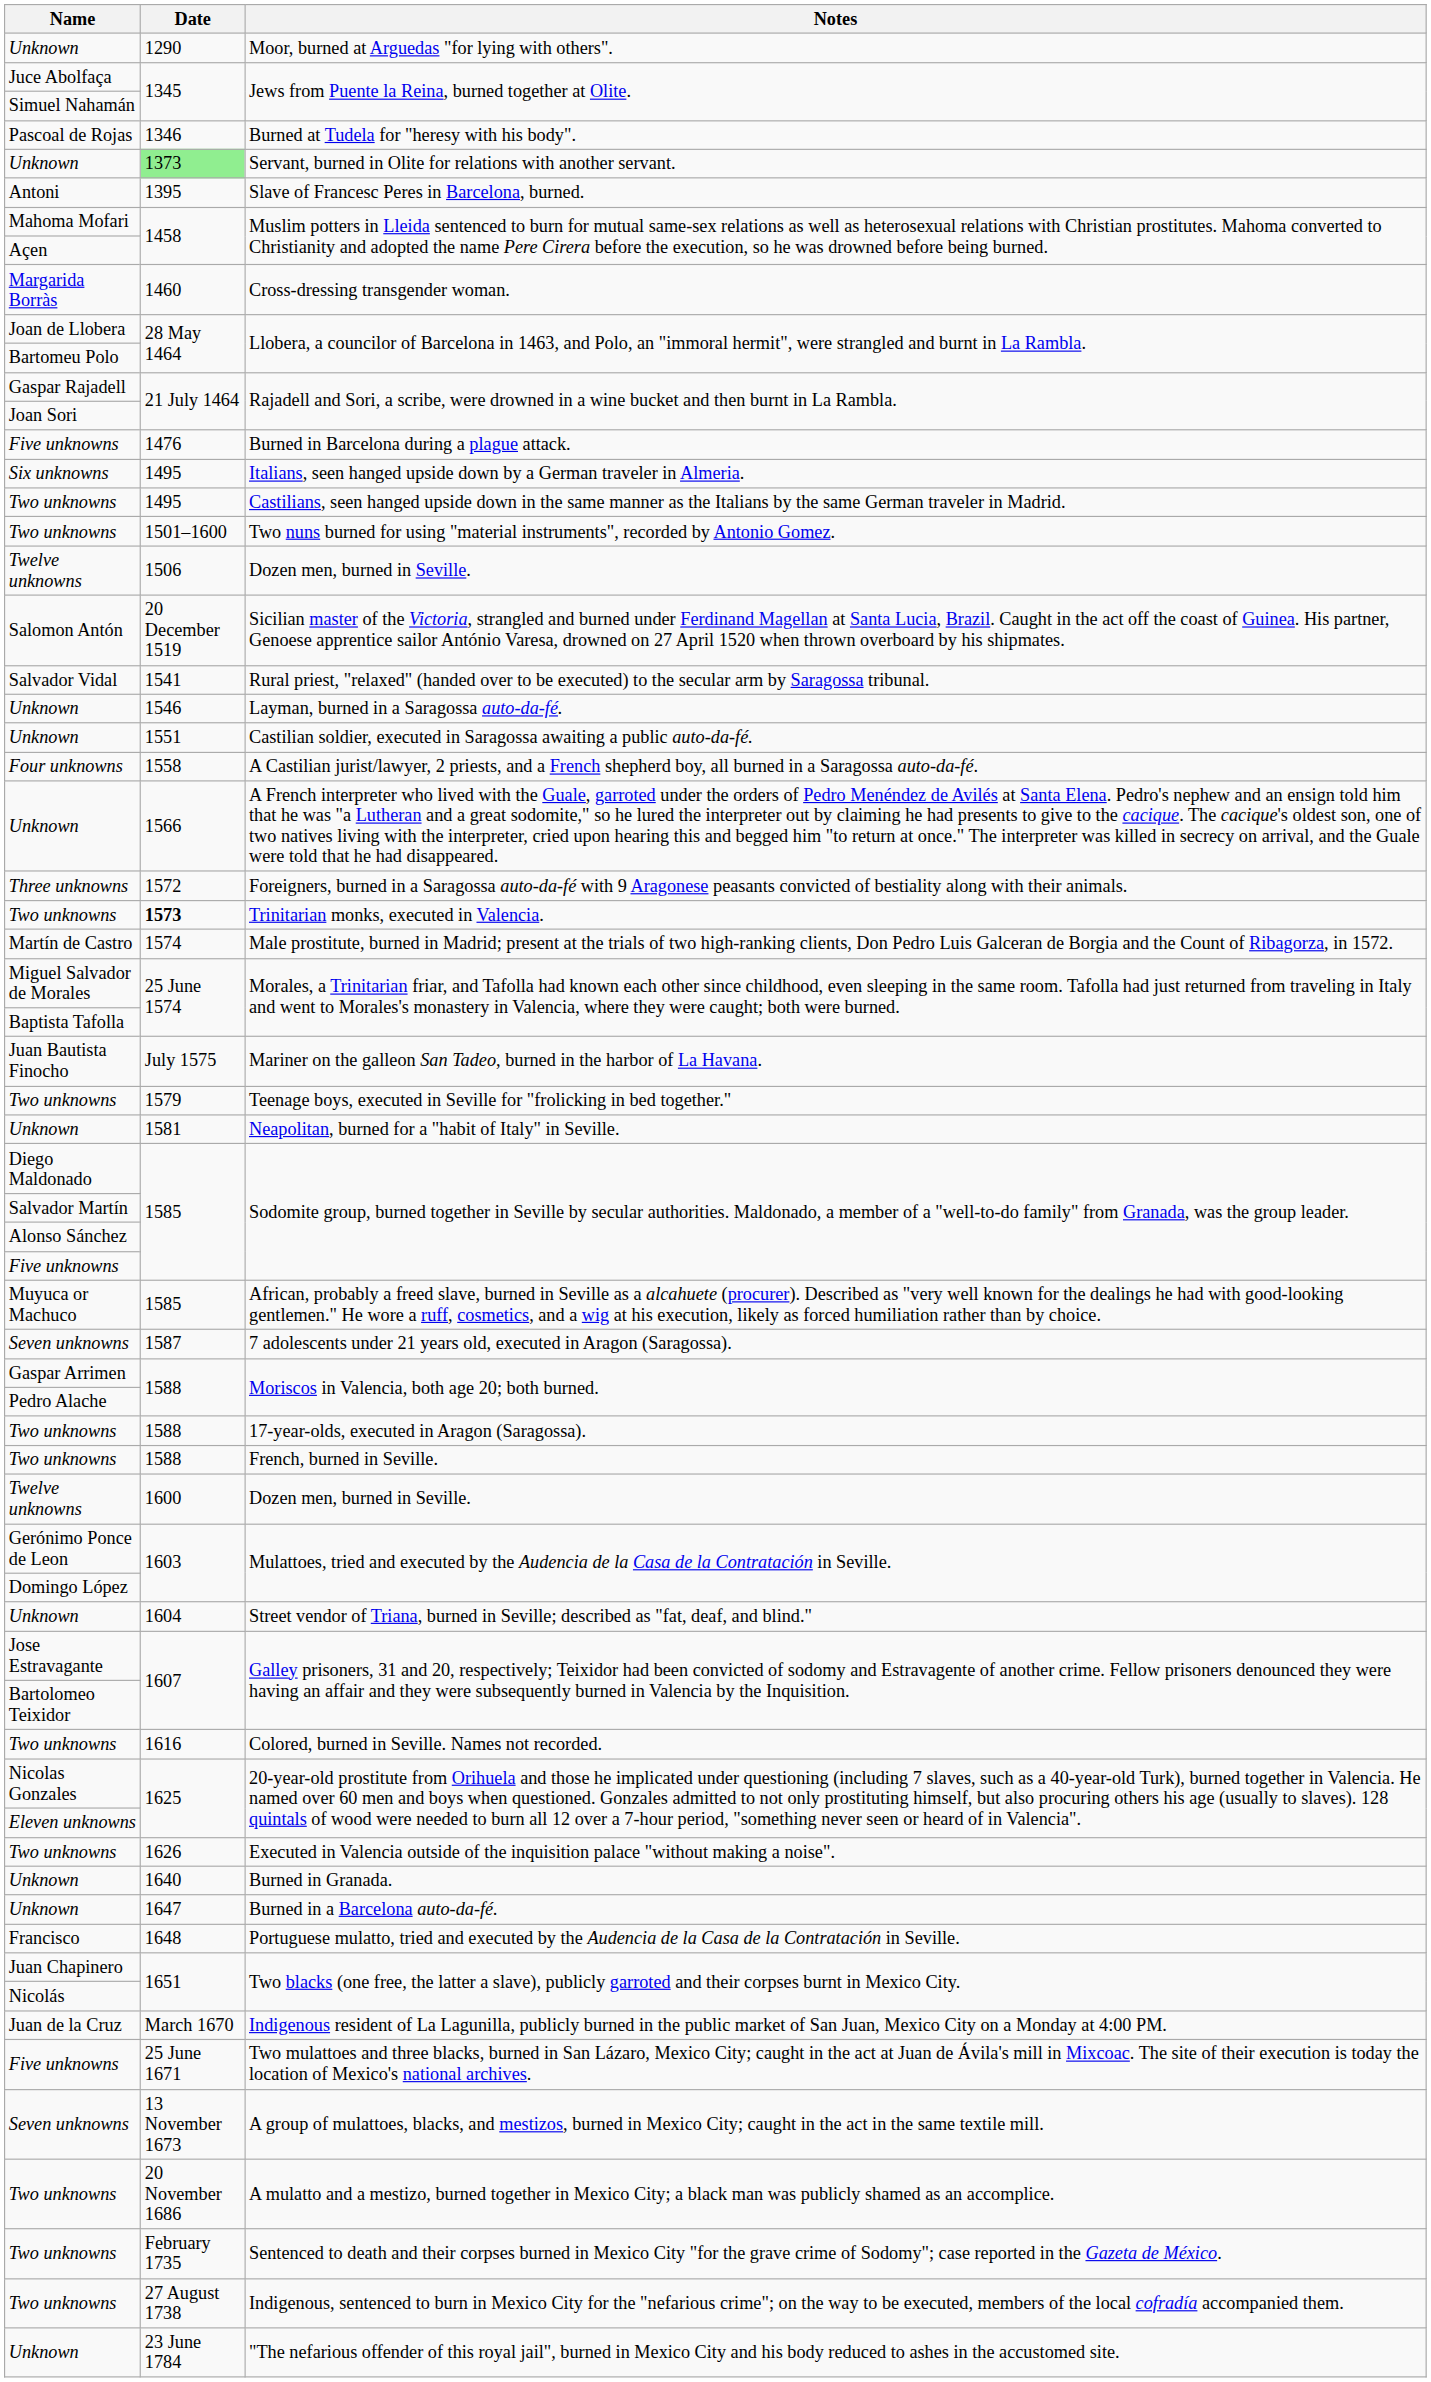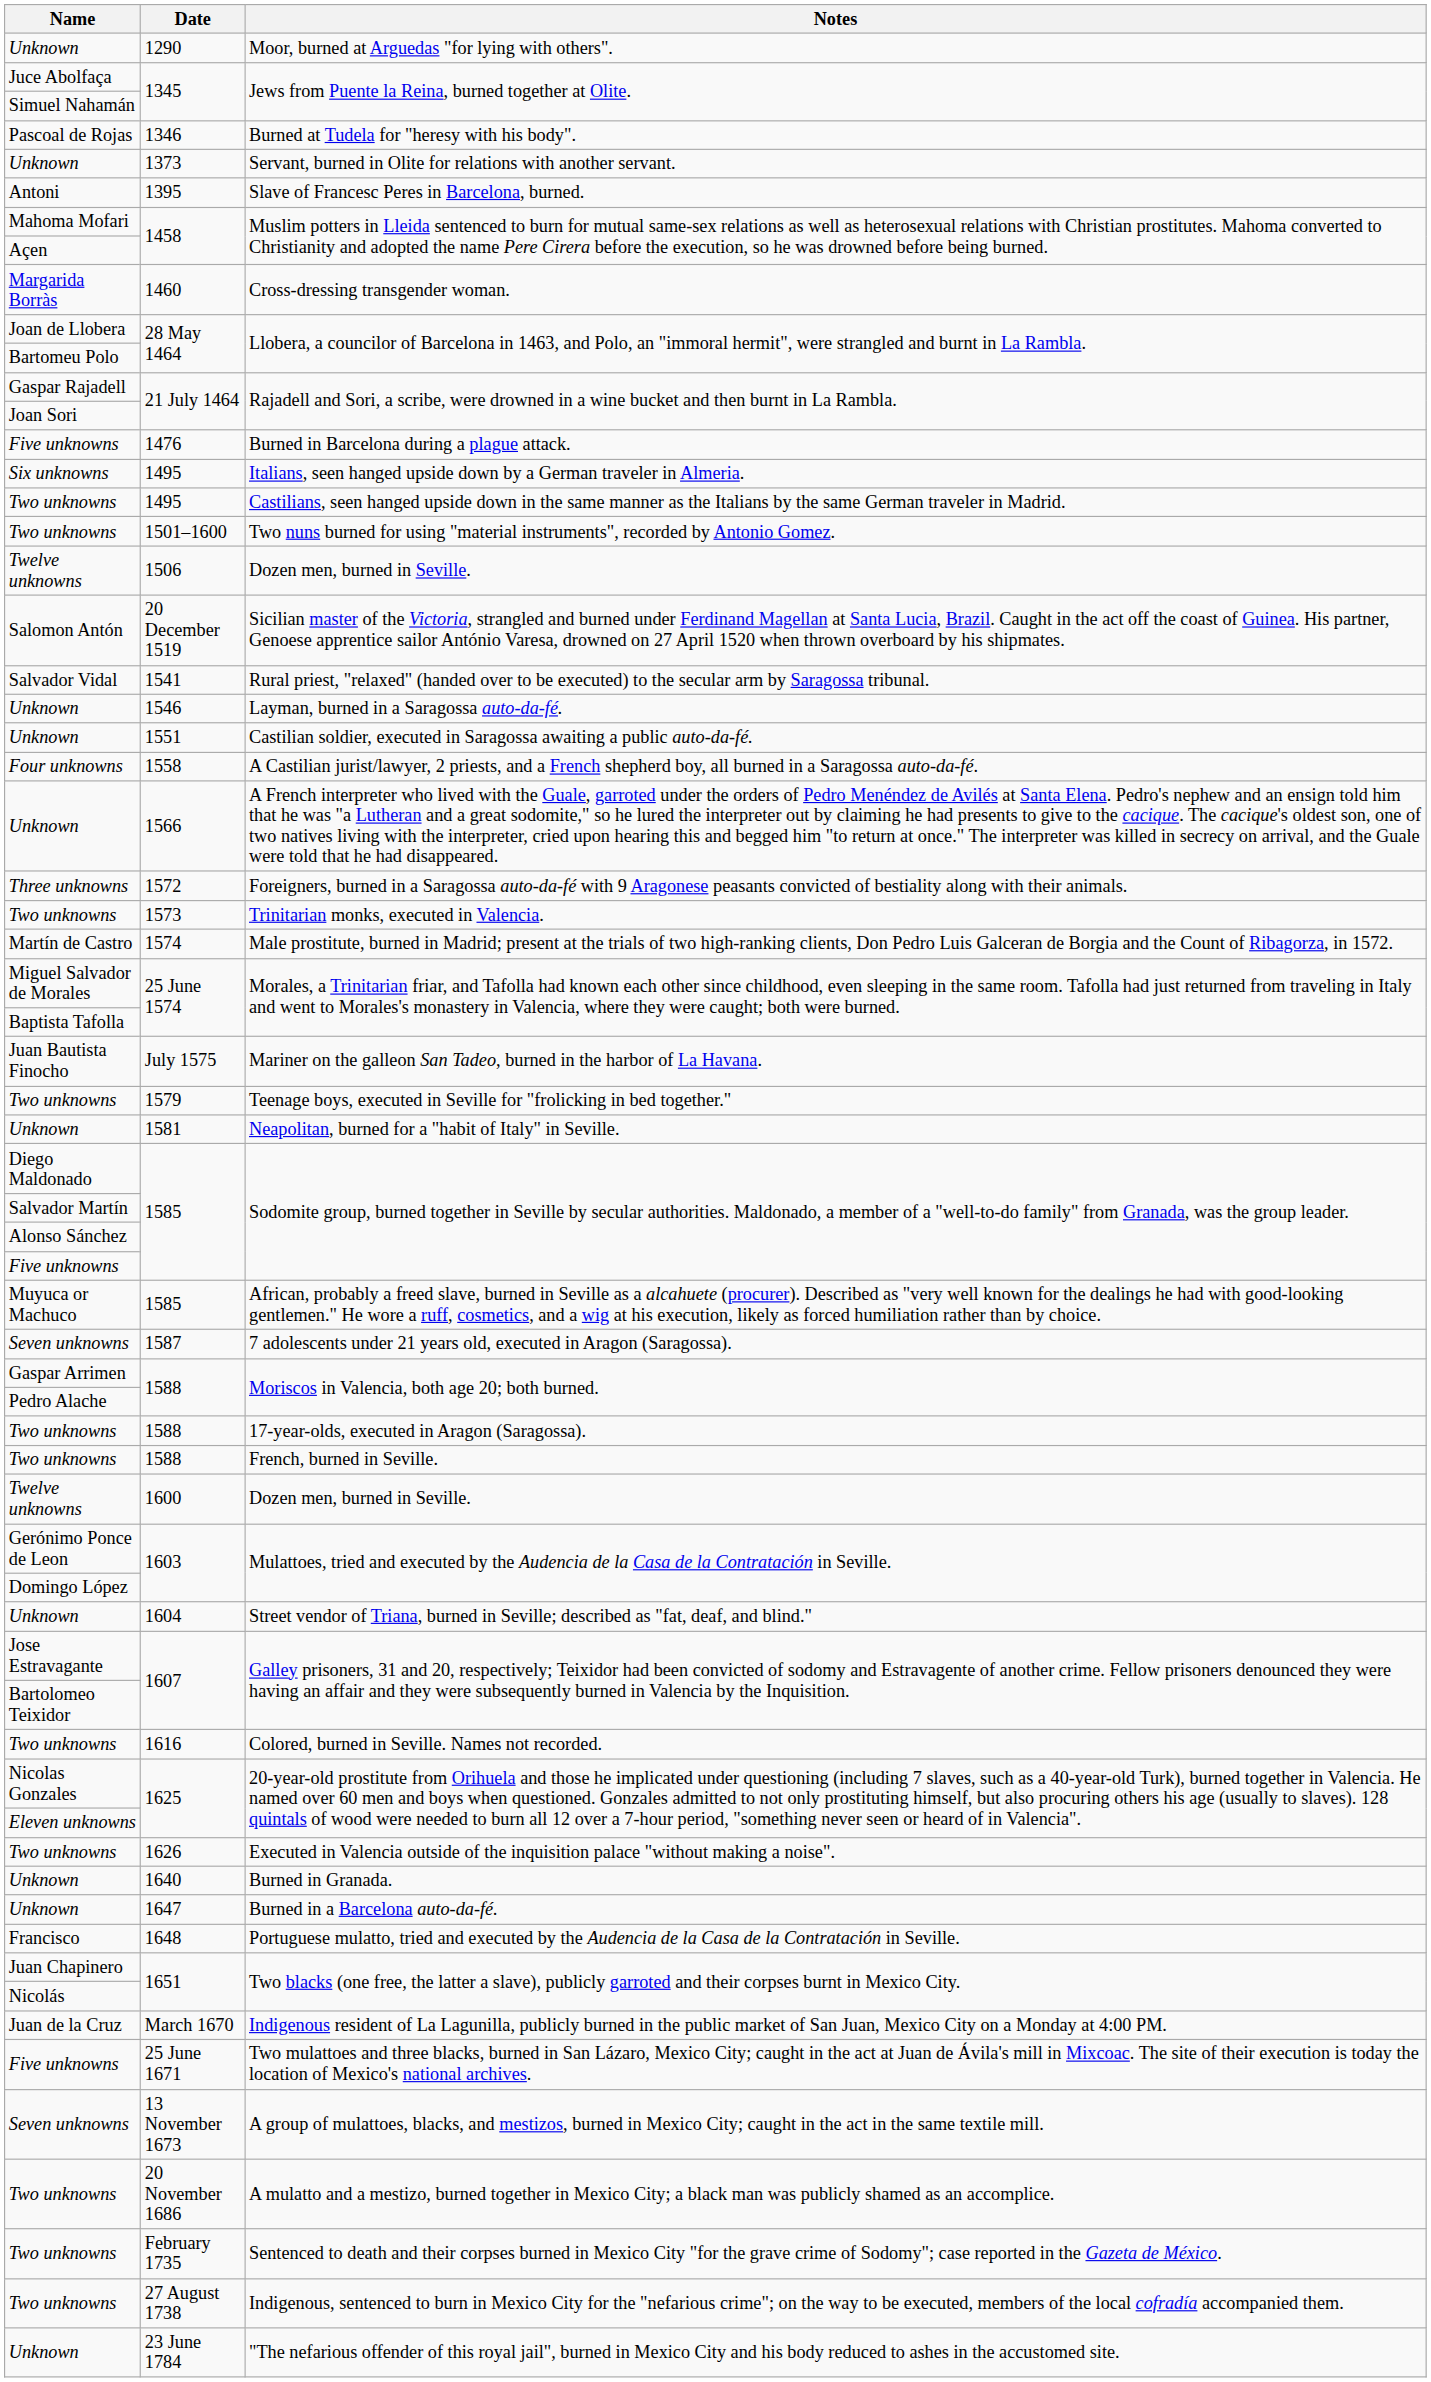(163, 163) lightgreen background -> (163, 163) no background
(163, 914) bold -> (163, 914) normal
